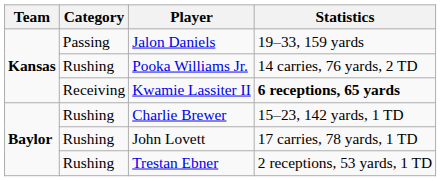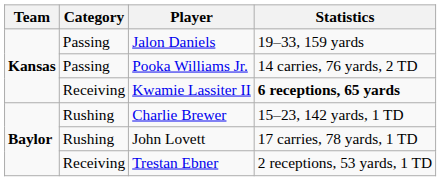(88, 65) Rushing -> (86, 65) Passing
(88, 163) Rushing -> (94, 163) Receiving
